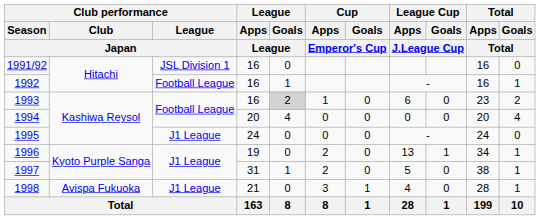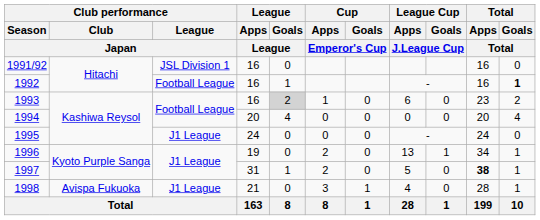(517, 83) normal -> (517, 83) bold
(483, 170) normal -> (483, 170) bold
